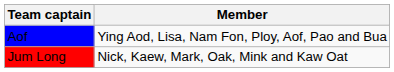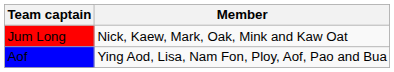rows swapped: (37, 57) <-> (17, 36)
